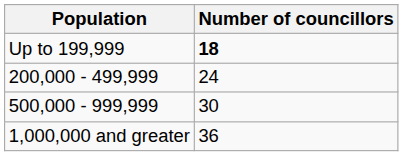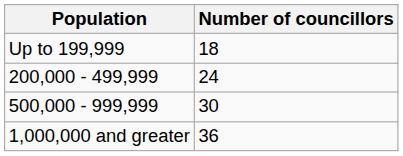(209, 48) bold -> (209, 48) normal
